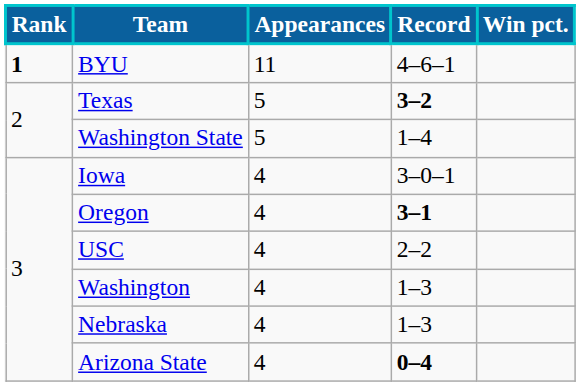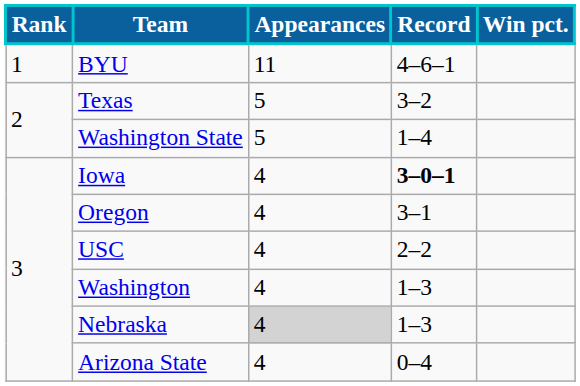(17, 63) bold -> (17, 63) normal
(414, 100) bold -> (414, 100) normal
(426, 175) normal -> (426, 175) bold
(414, 212) bold -> (414, 212) normal
(260, 324) no background -> (260, 324) lightgrey background
(414, 361) bold -> (414, 361) normal
